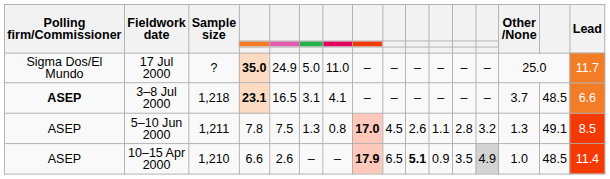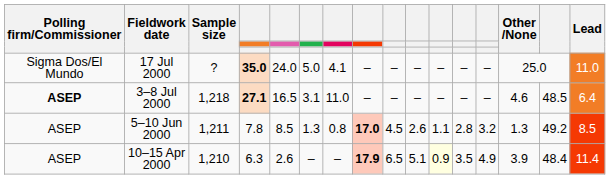(285, 68) 24.9 -> (285, 68) 24.0
(338, 68) 11.0 -> (338, 68) 4.1
(587, 68) 11.7 -> (587, 68) 11.0
(254, 98) 23.1 -> (254, 98) 27.1
(338, 98) 4.1 -> (338, 98) 11.0
(519, 98) 3.7 -> (519, 98) 4.6
(587, 98) 6.6 -> (587, 98) 6.4
(285, 129) 7.5 -> (285, 129) 8.5
(555, 129) 49.1 -> (555, 129) 49.2
(254, 159) 6.6 -> (254, 159) 6.3
(417, 159) bold -> (417, 159) normal
(441, 159) no background -> (441, 159) lightyellow background
(487, 159) lightgrey background -> (487, 159) no background
(519, 159) 1.0 -> (519, 159) 3.9
(555, 159) 48.5 -> (555, 159) 48.4
